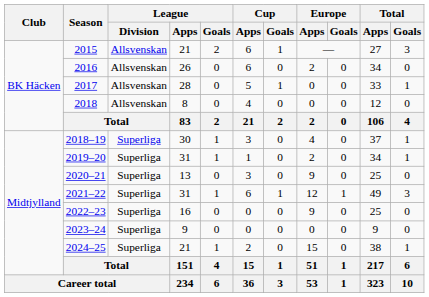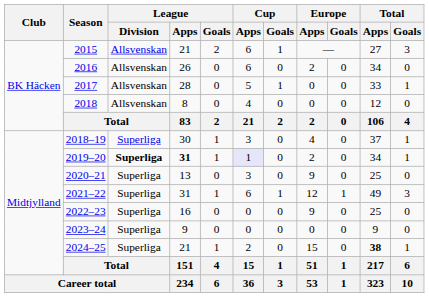(139, 157) normal -> (139, 157) bold
(185, 157) normal -> (185, 157) bold
(248, 157) no background -> (248, 157) lavender background
(375, 247) normal -> (375, 247) bold
